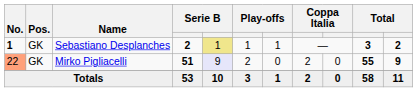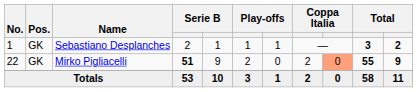(10, 45) bold -> (10, 45) normal
(188, 45) bold -> (188, 45) normal
(218, 45) khaki background -> (218, 45) no background
(13, 62) lightsalmon background -> (13, 62) no background
(218, 62) lavender background -> (218, 62) no background
(338, 62) no background -> (338, 62) lightsalmon background
